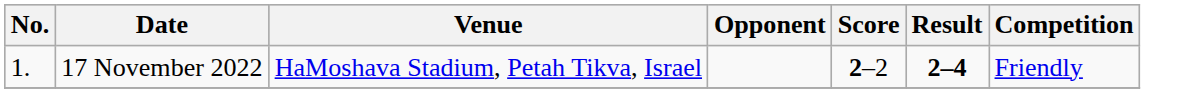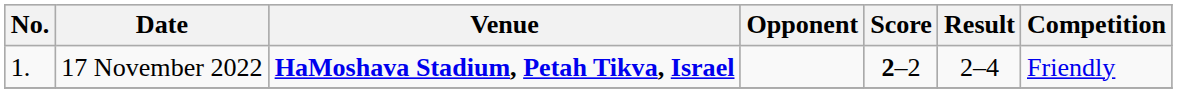(488, 66) normal -> (505, 66) bold
(947, 66) bold -> (979, 66) normal
